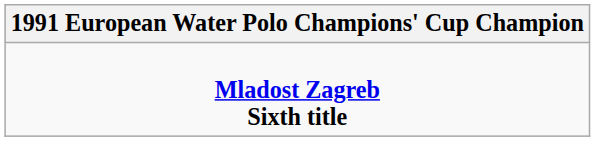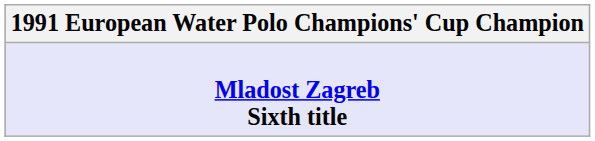(297, 102) no background -> (297, 102) lavender background
